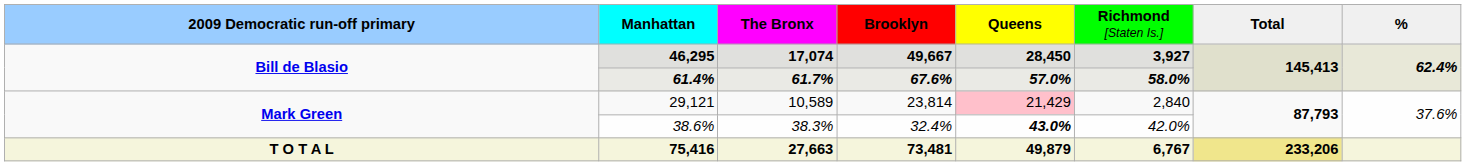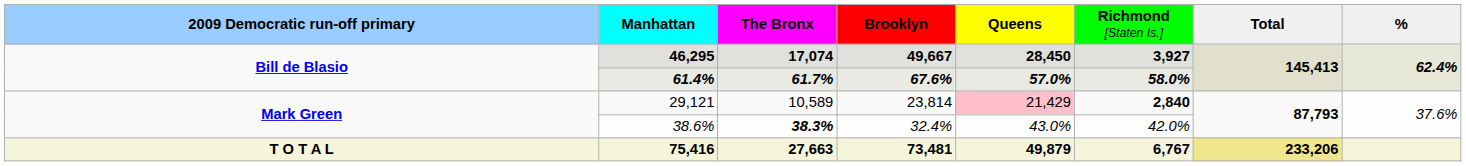(1171, 102) normal -> (1171, 102) bold
(812, 126) normal -> (812, 126) bold
(1050, 126) bold -> (1050, 126) normal
